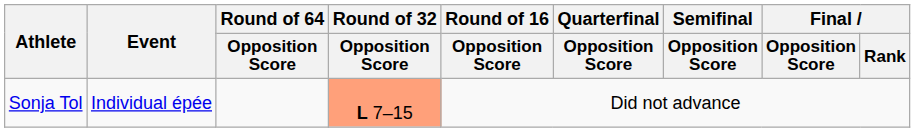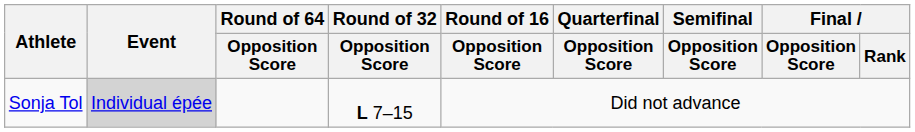(151, 103) no background -> (151, 103) lightgrey background
(385, 113) lightsalmon background -> (385, 113) no background
